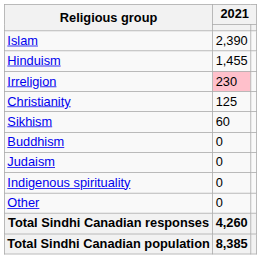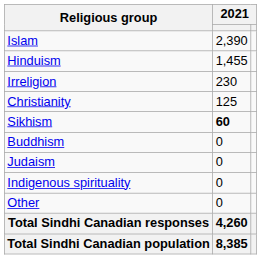(226, 81) pink background -> (226, 81) no background
(223, 122) normal -> (223, 122) bold
